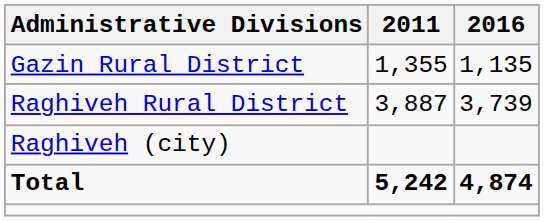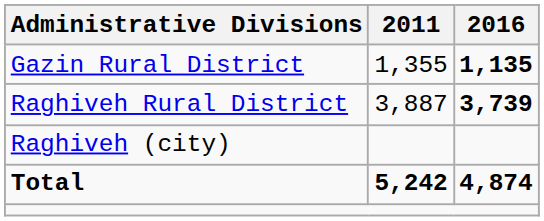(496, 65) normal -> (496, 65) bold
(496, 105) normal -> (496, 105) bold
